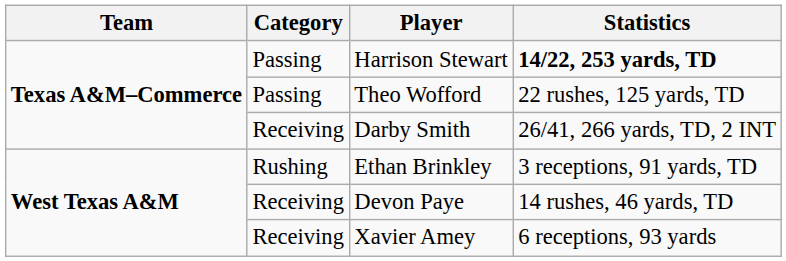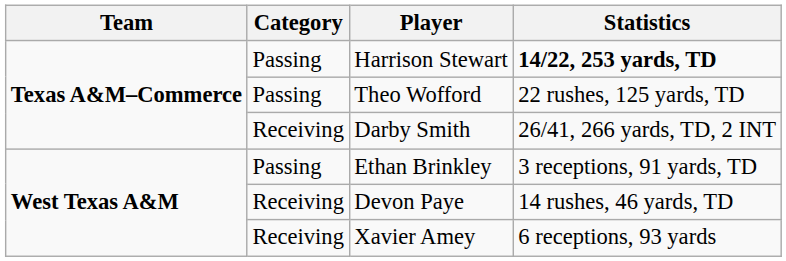(290, 166) Rushing -> (287, 166) Passing
